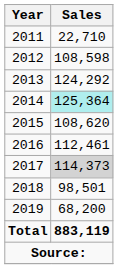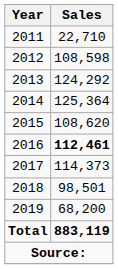(82, 102) paleturquoise background -> (82, 102) no background
(82, 145) normal -> (82, 145) bold
(82, 167) lightgrey background -> (82, 167) no background
